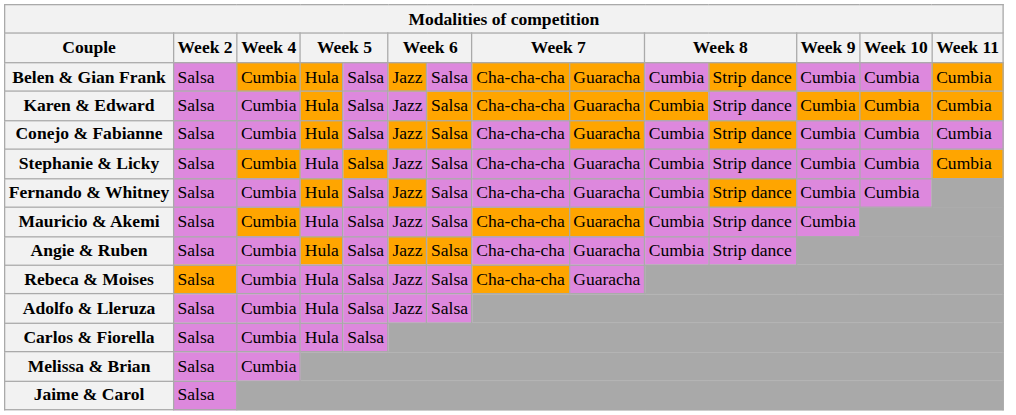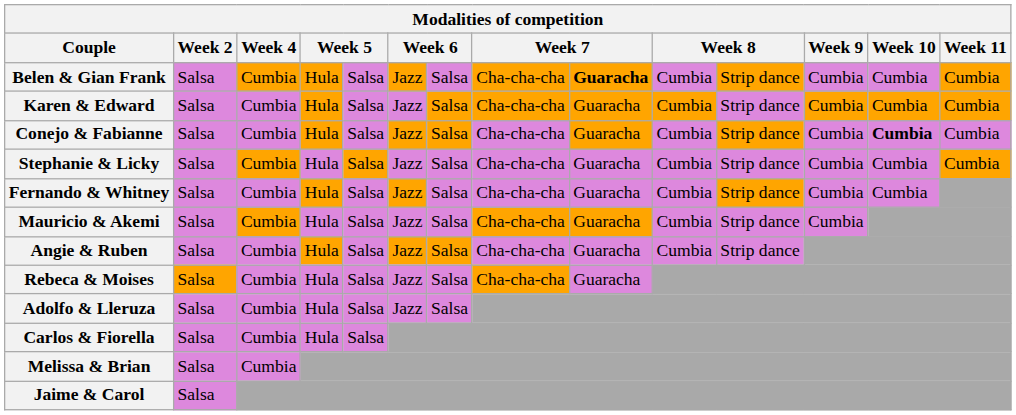(607, 76) normal -> (611, 76) bold
(892, 134) normal -> (902, 134) bold
